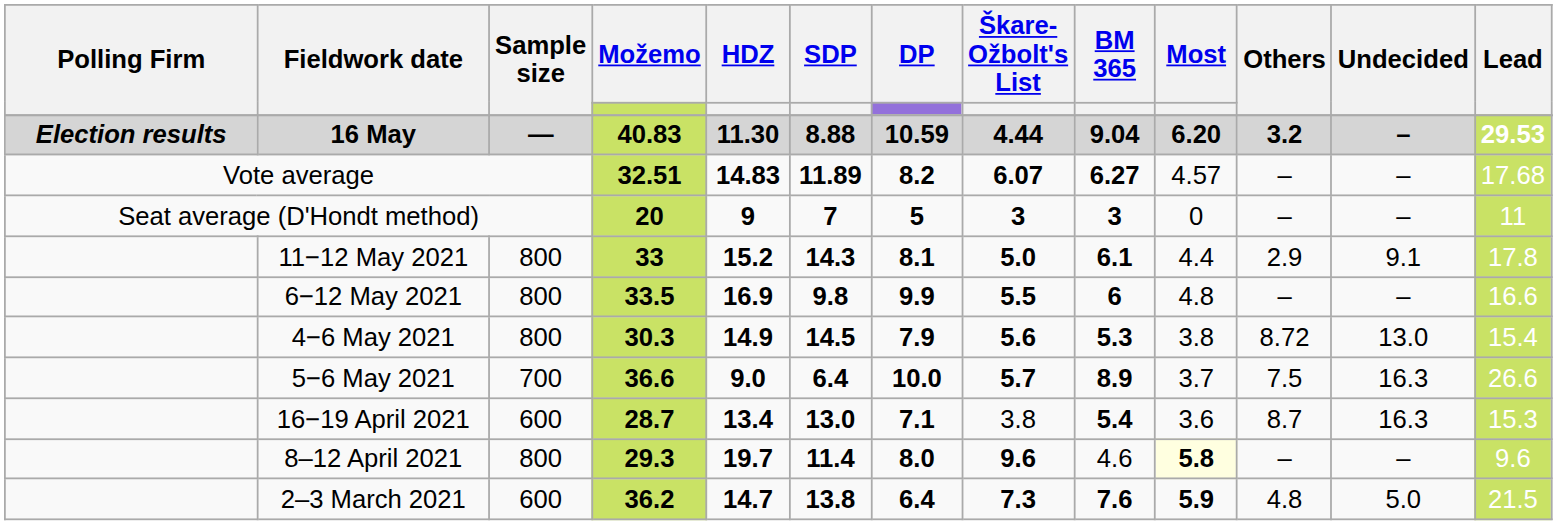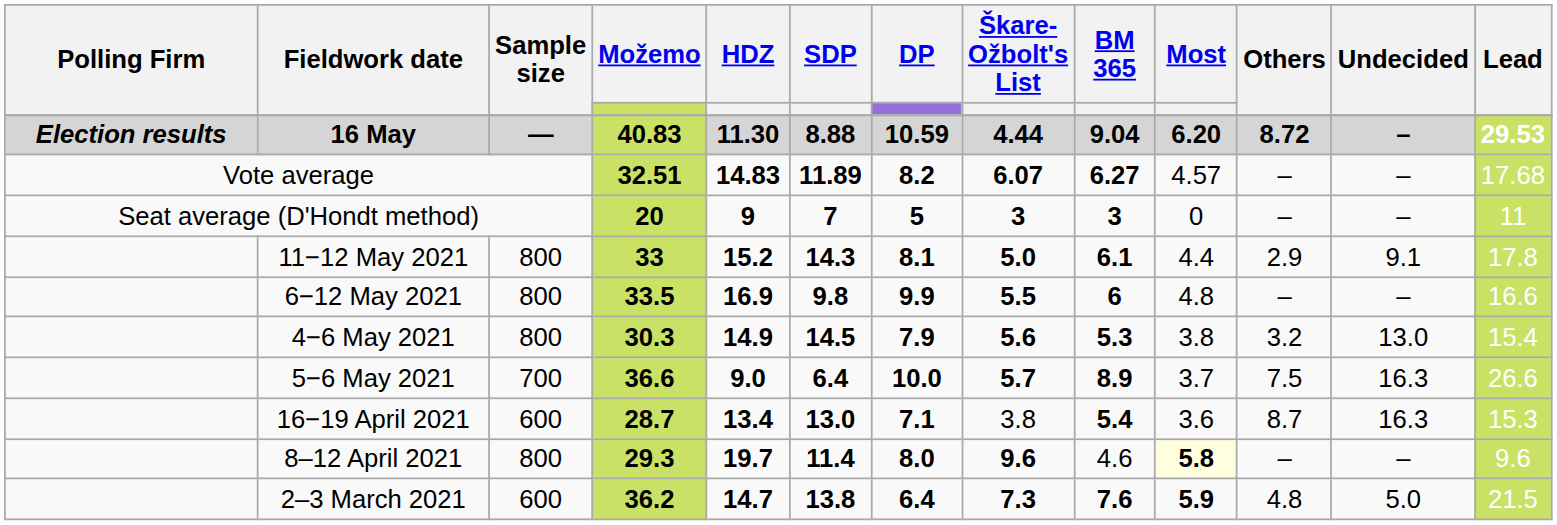(1285, 135) 3.2 -> (1285, 135) 8.72
(1285, 337) 8.72 -> (1285, 337) 3.2
